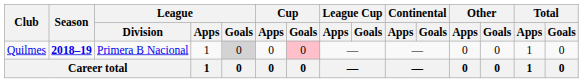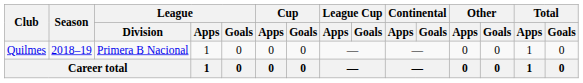(72, 50) bold -> (72, 50) normal
(239, 50) lightgrey background -> (239, 50) no background
(303, 50) pink background -> (303, 50) no background
